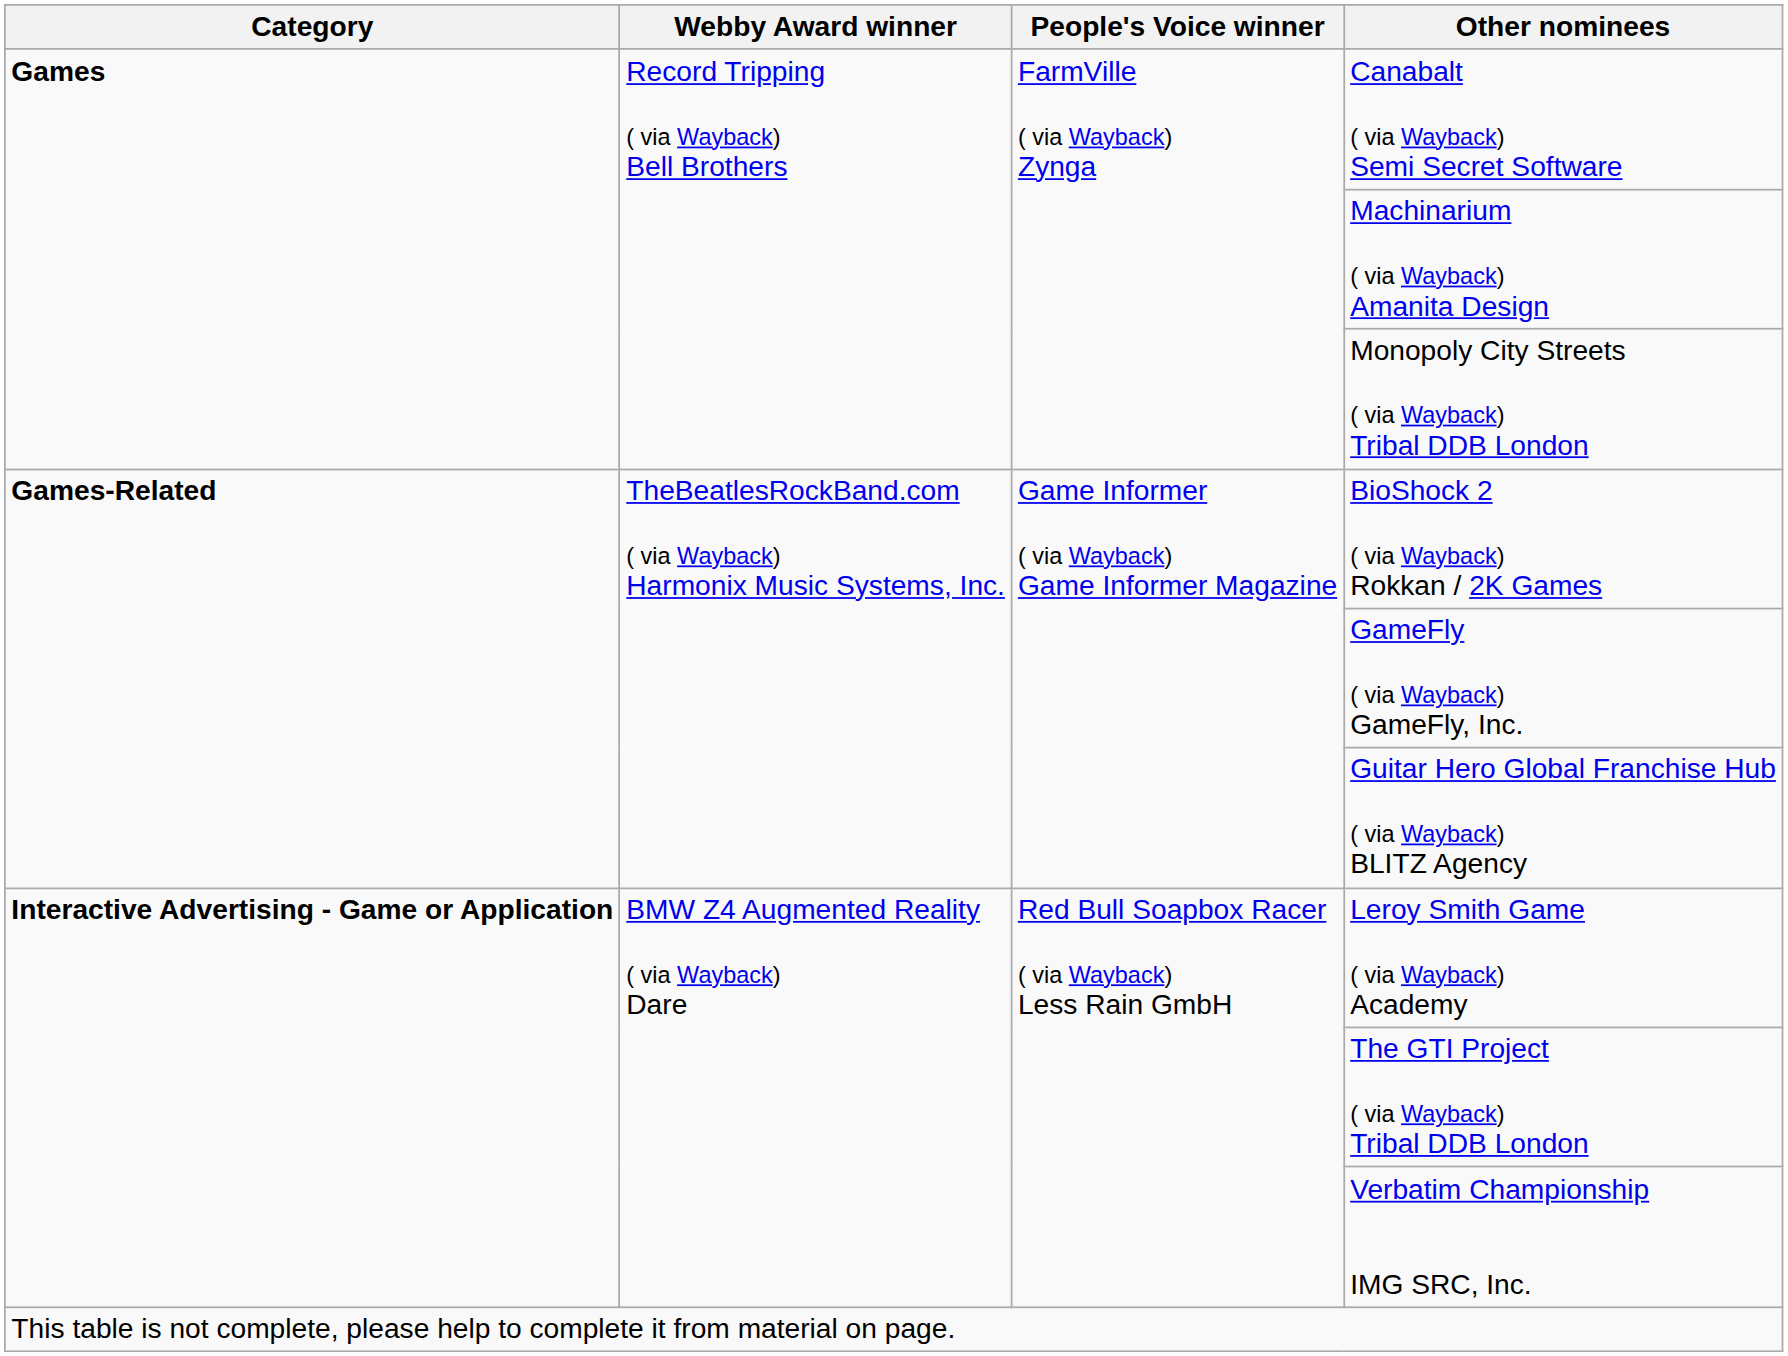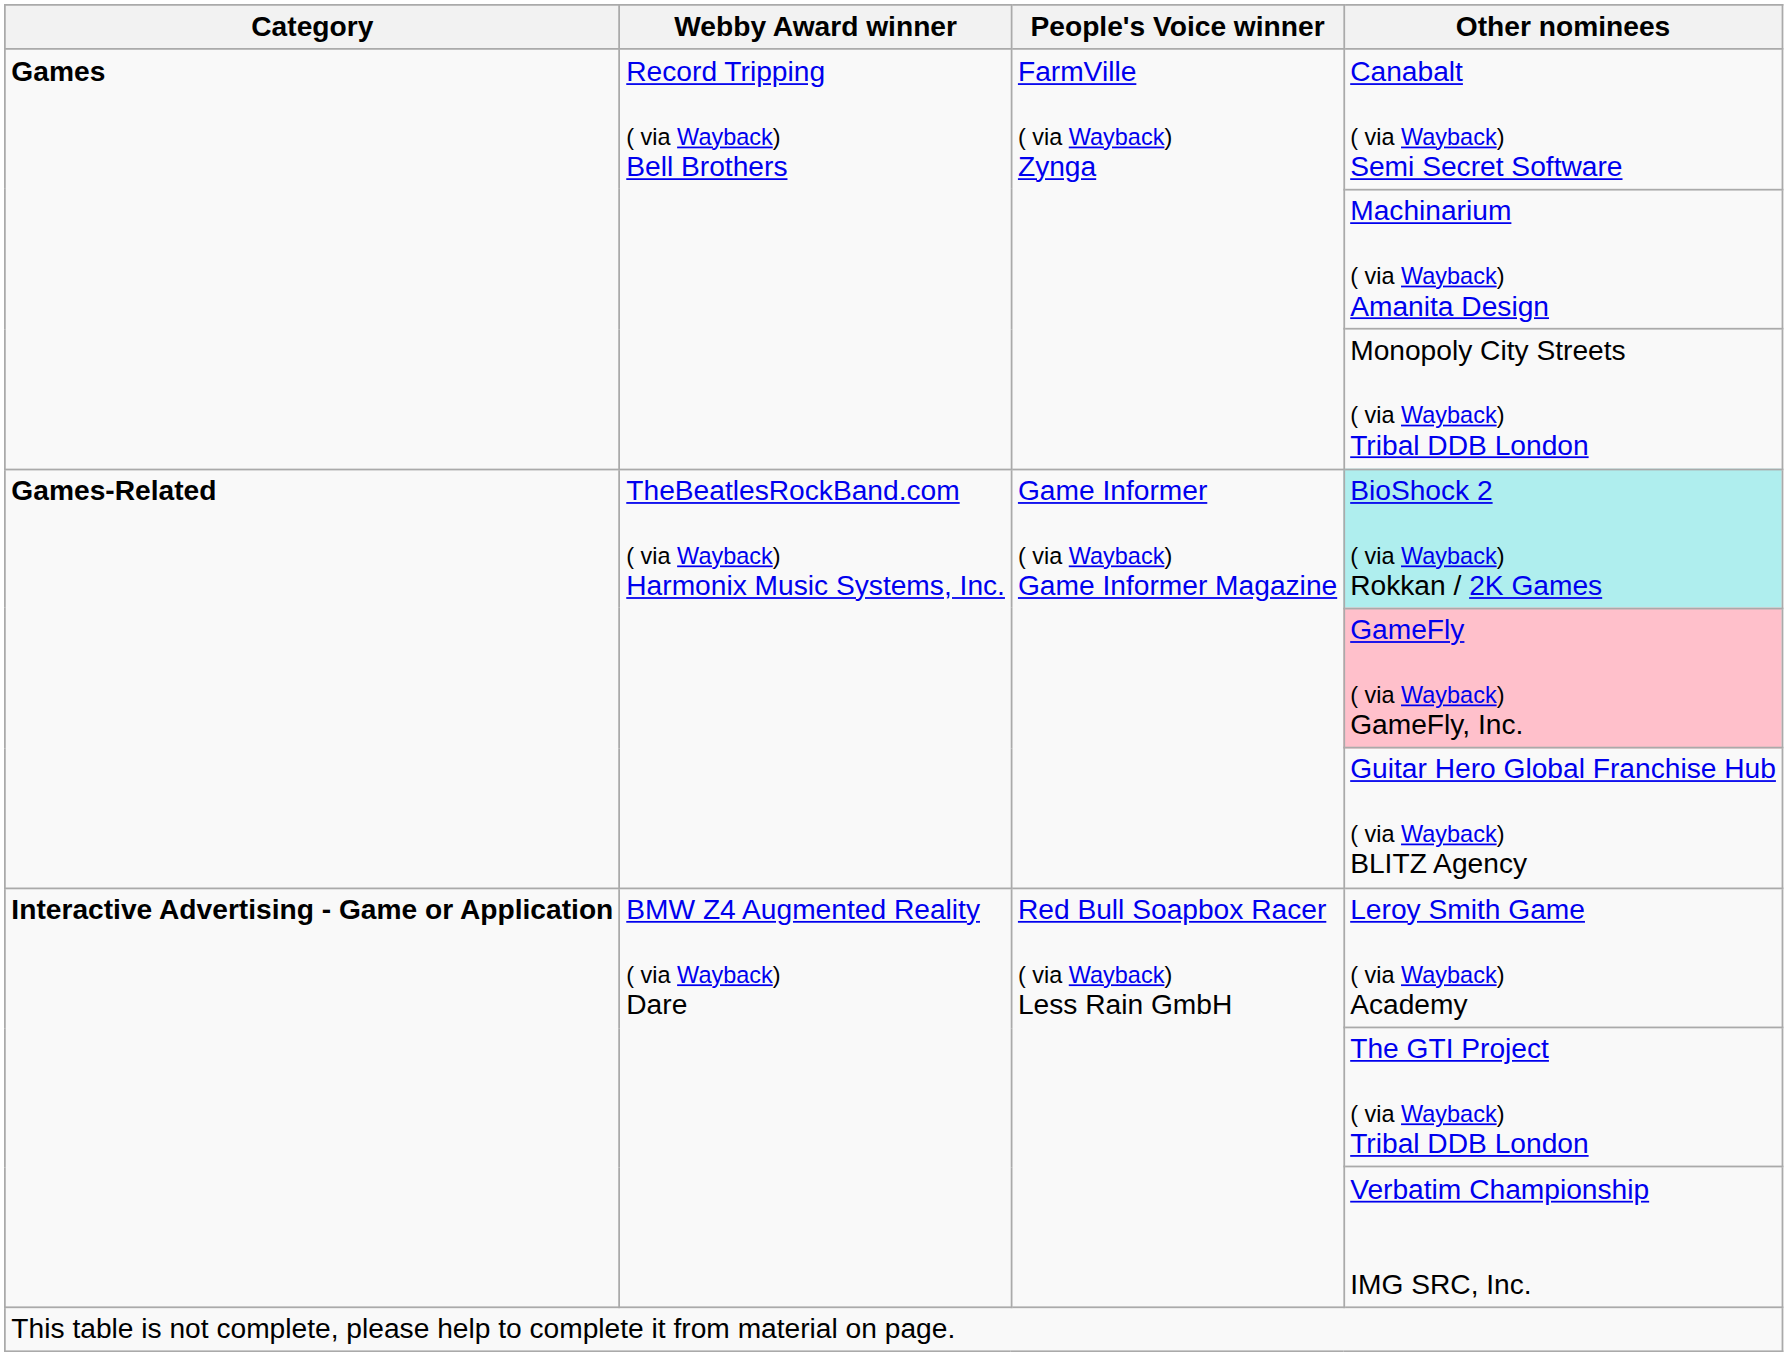(1476, 538) no background -> (1476, 538) paleturquoise background
(1437, 677) no background -> (1437, 677) pink background
